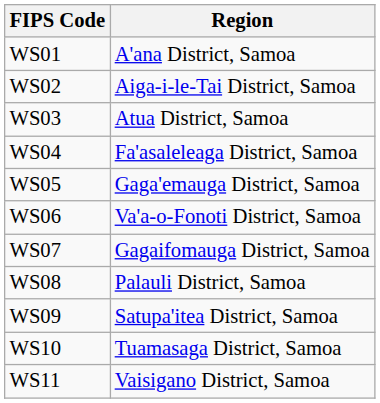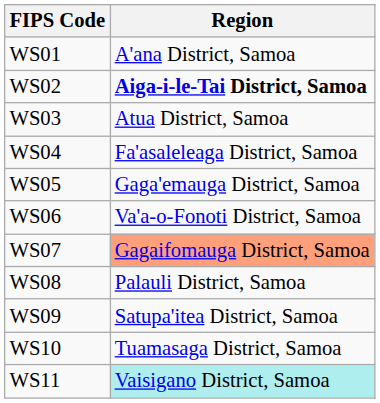(235, 86) normal -> (241, 86) bold
(242, 250) no background -> (242, 250) lightsalmon background
(222, 380) no background -> (222, 380) paleturquoise background
